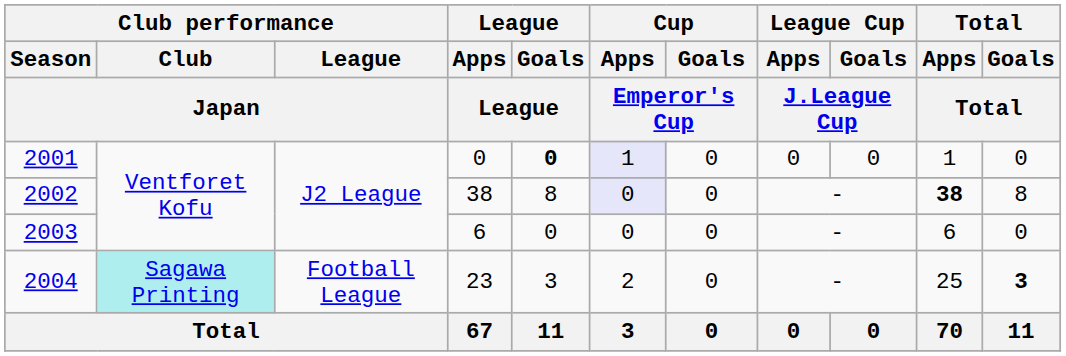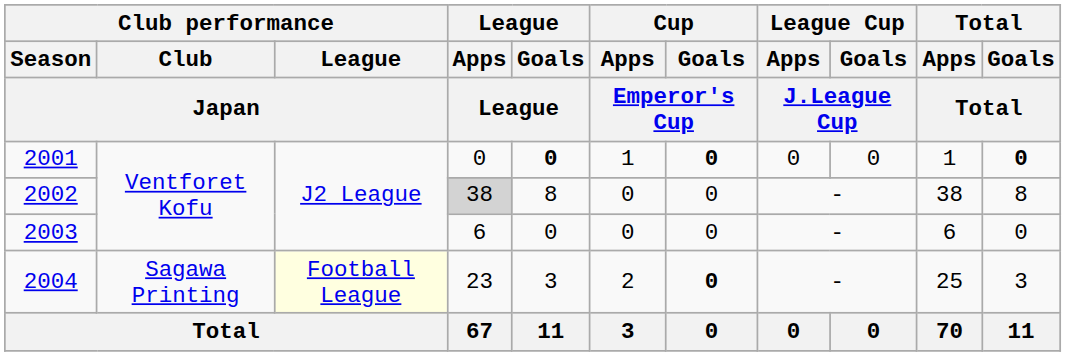(628, 159) lavender background -> (628, 159) no background
(712, 159) normal -> (712, 159) bold
(1021, 159) normal -> (1021, 159) bold
(479, 196) no background -> (479, 196) lightgrey background
(628, 196) lavender background -> (628, 196) no background
(950, 196) bold -> (950, 196) normal
(186, 282) paleturquoise background -> (186, 282) no background
(361, 282) no background -> (361, 282) lightyellow background
(712, 282) normal -> (712, 282) bold
(1021, 282) bold -> (1021, 282) normal
